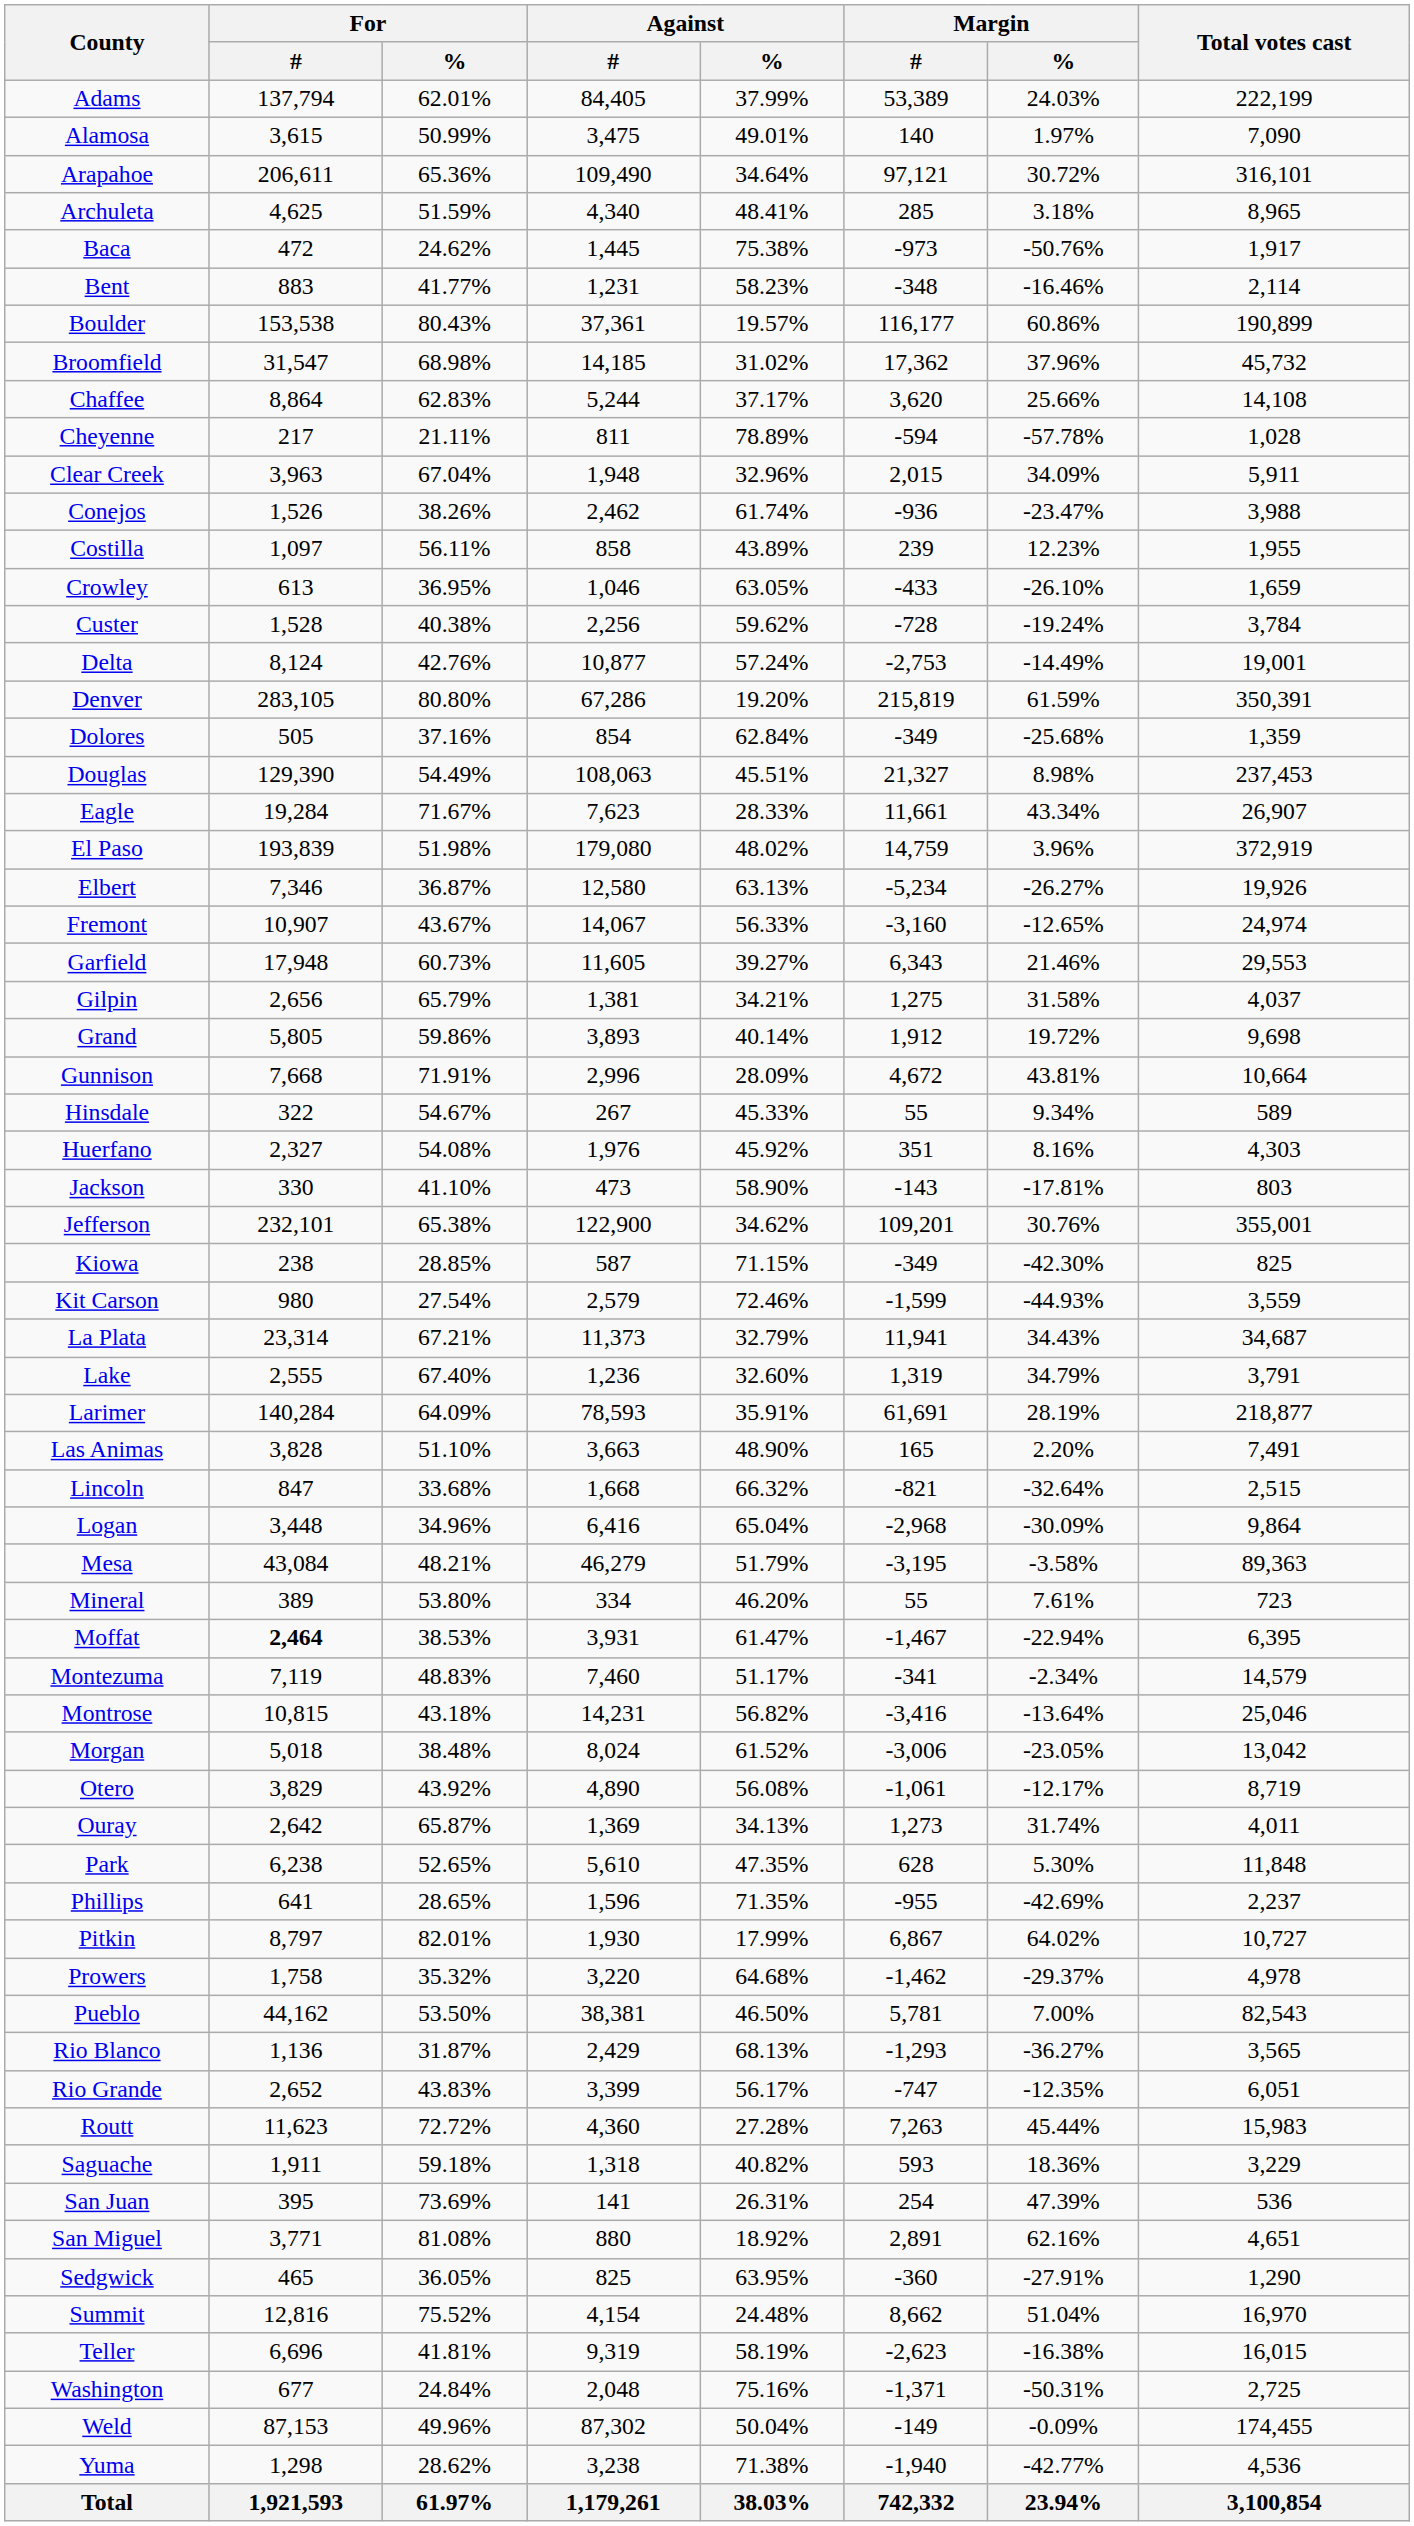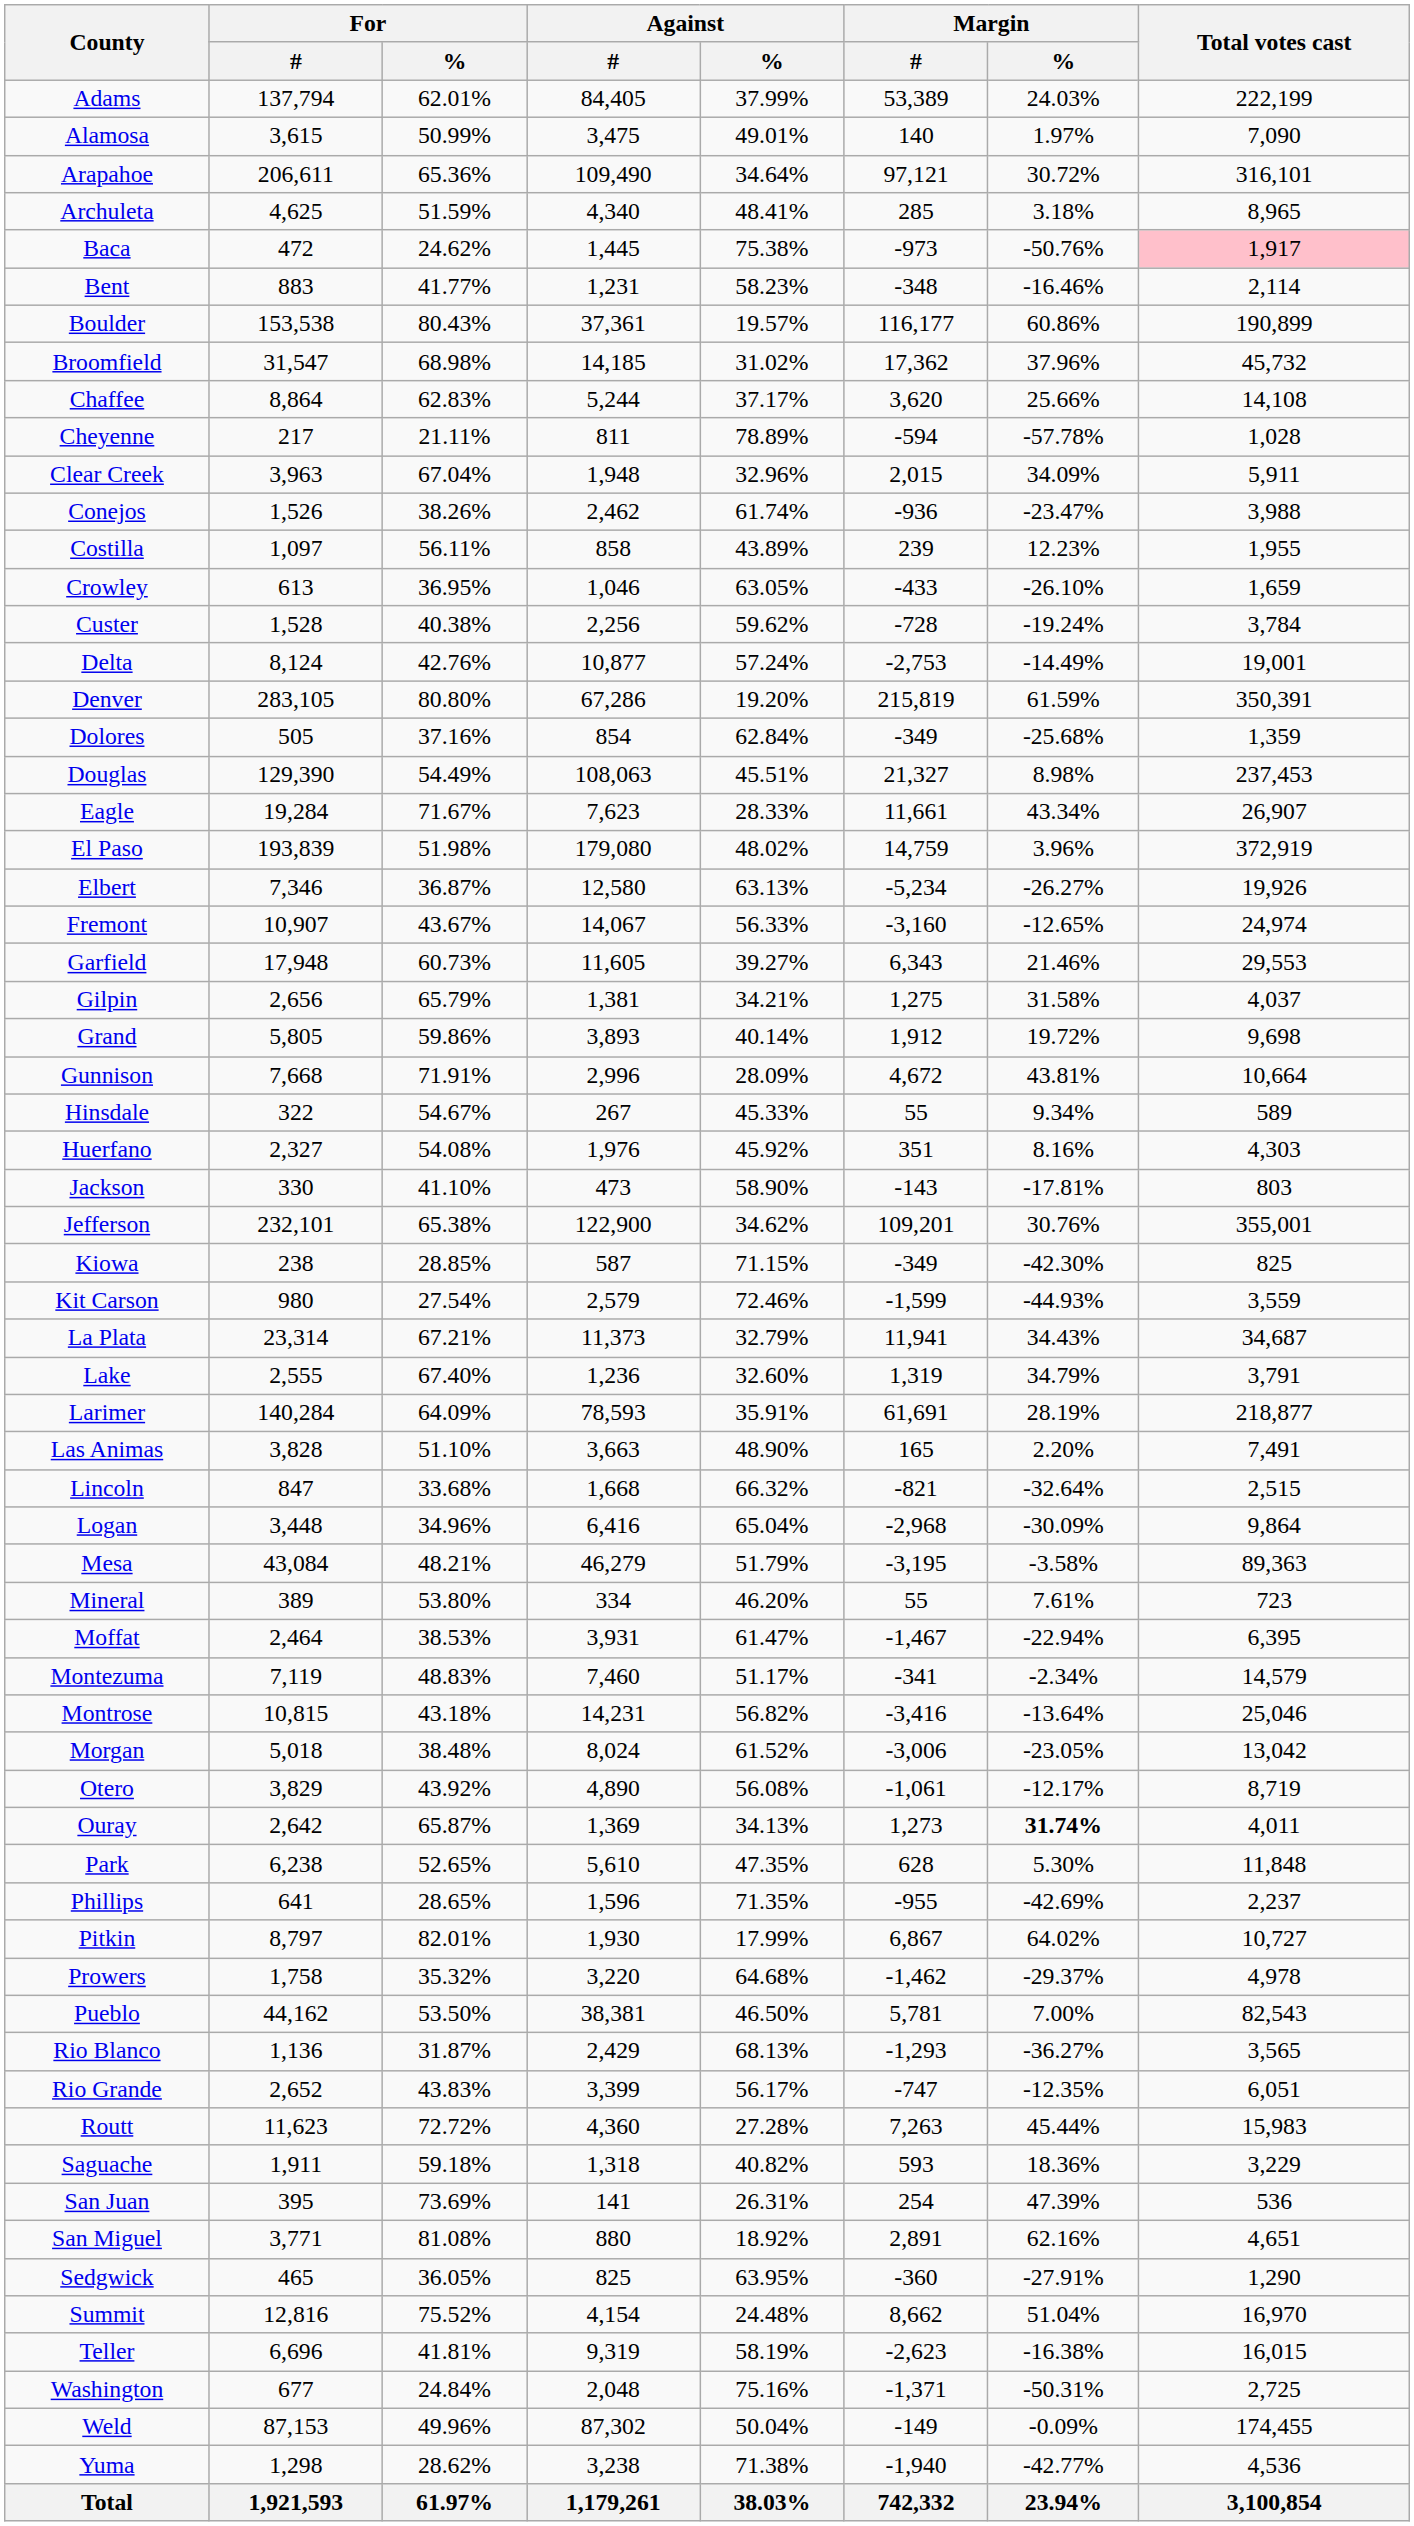(1274, 248) no background -> (1274, 248) pink background
(296, 1638) bold -> (296, 1638) normal
(1063, 1825) normal -> (1063, 1825) bold
